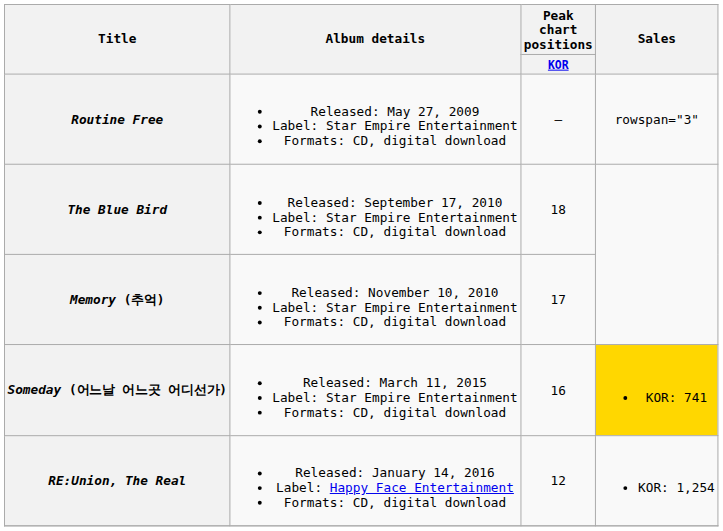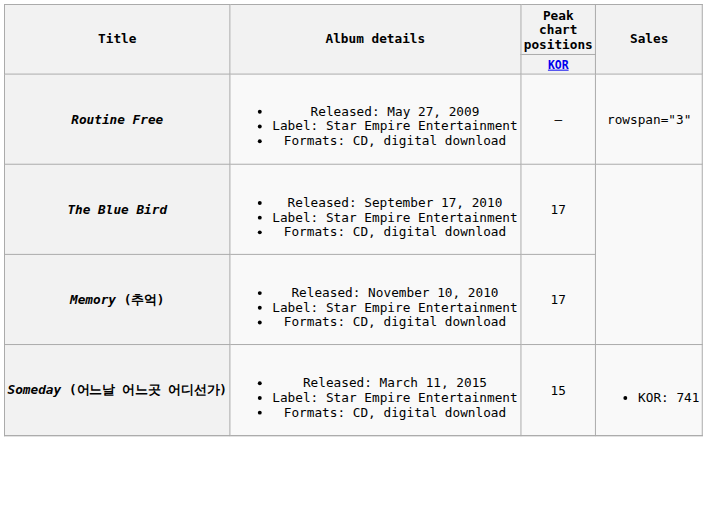(558, 209) 18 -> (558, 209) 17
(558, 390) 16 -> (558, 390) 15
(657, 397) gold background -> (649, 397) no background
- row: (117, 480)
